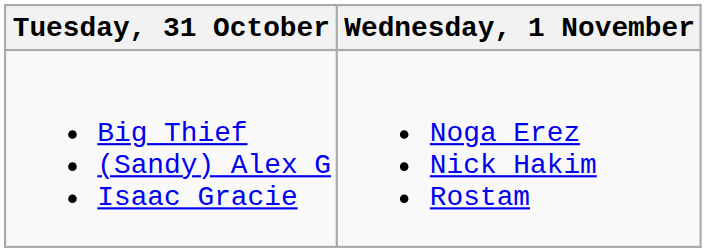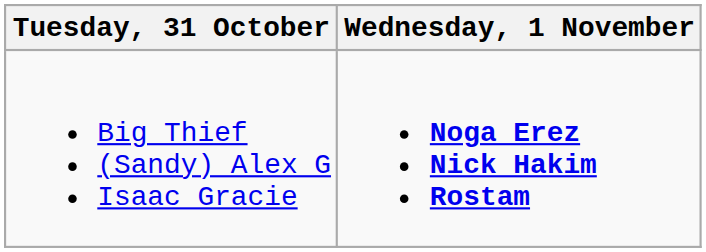(520, 165) normal -> (520, 165) bold
